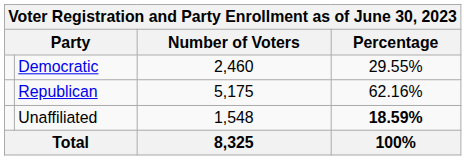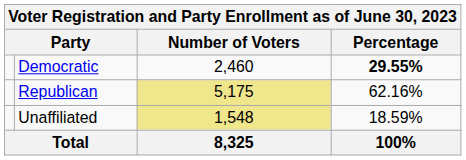(396, 67) normal -> (396, 67) bold
(234, 92) no background -> (234, 92) khaki background
(234, 117) no background -> (234, 117) khaki background
(396, 117) bold -> (396, 117) normal
